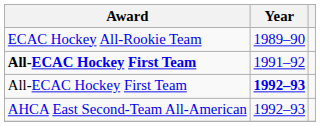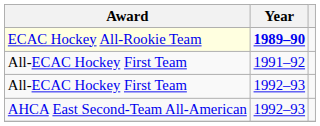(105, 39) no background -> (105, 39) lightyellow background
(279, 39) normal -> (279, 39) bold
(102, 62) bold -> (97, 62) normal
(279, 86) bold -> (279, 86) normal
